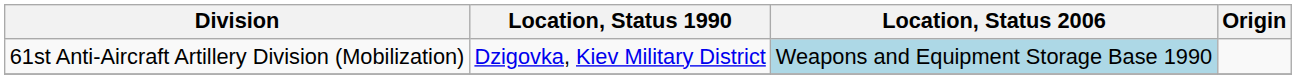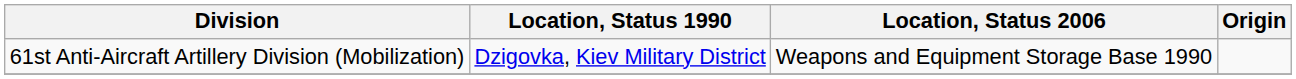(994, 56) lightblue background -> (994, 56) no background
